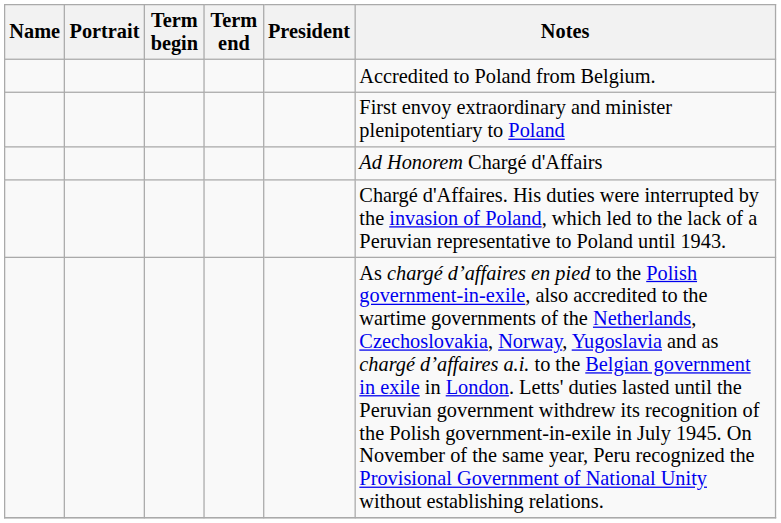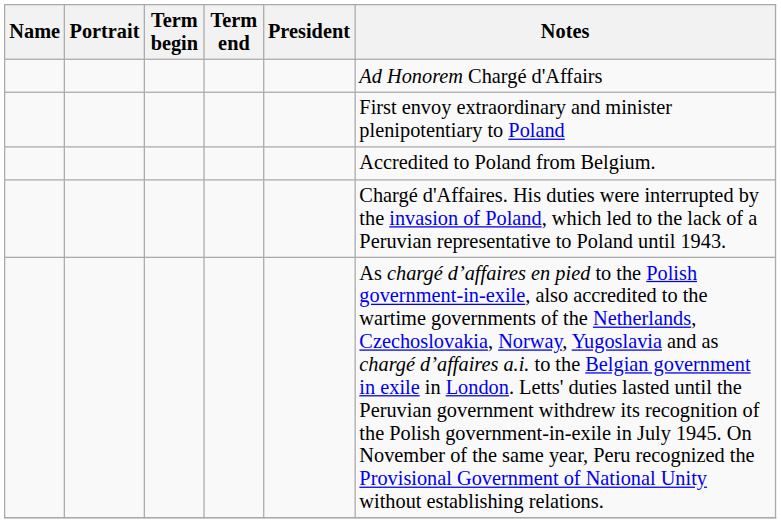(507, 75) Accredited to Poland from Belgium. -> (481, 75) Ad Honorem Chargé d'Affairs
(481, 163) Ad Honorem Chargé d'Affairs -> (507, 163) Accredited to Poland from Belgium.
